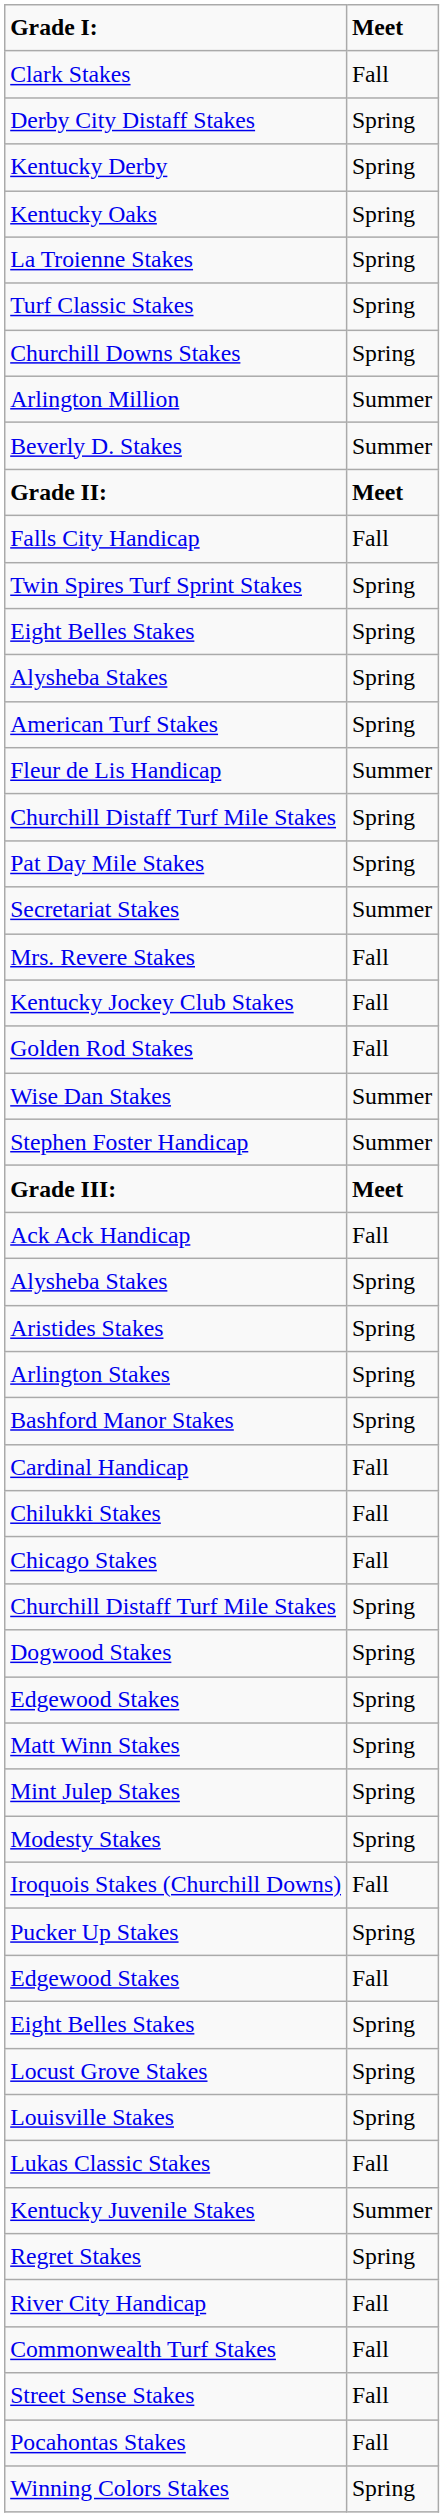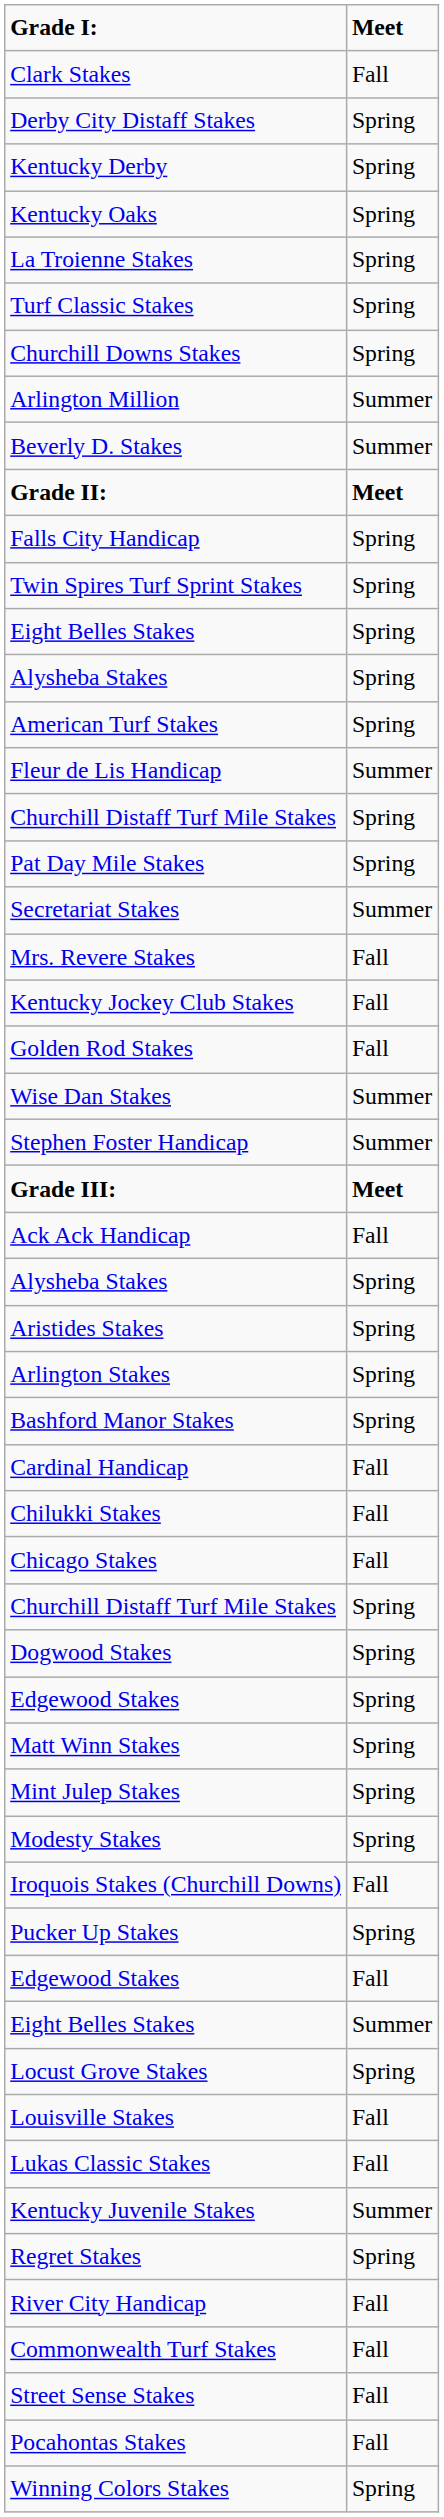(370, 538) Fall -> (384, 538) Spring
(384, 2024) Spring -> (392, 2024) Summer
(384, 2117) Spring -> (370, 2117) Fall
